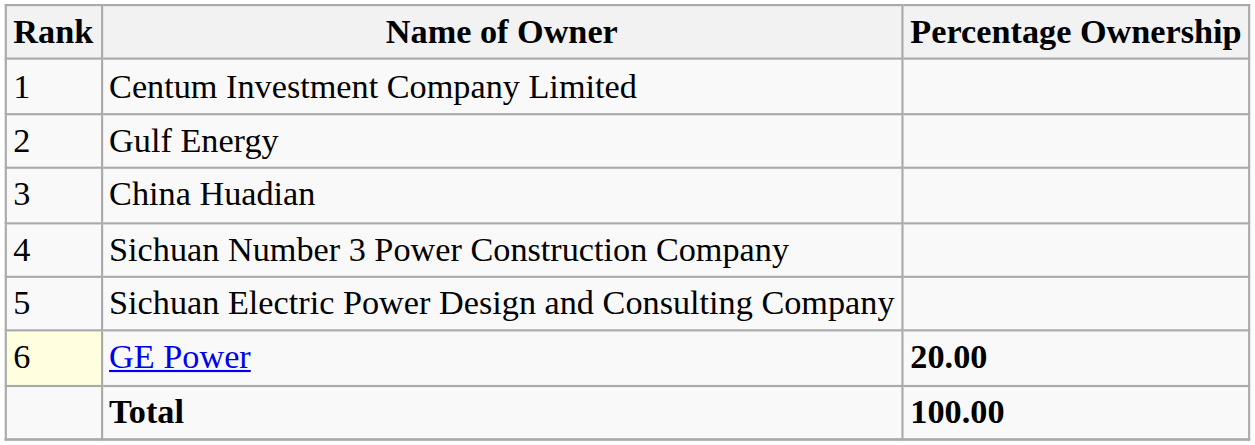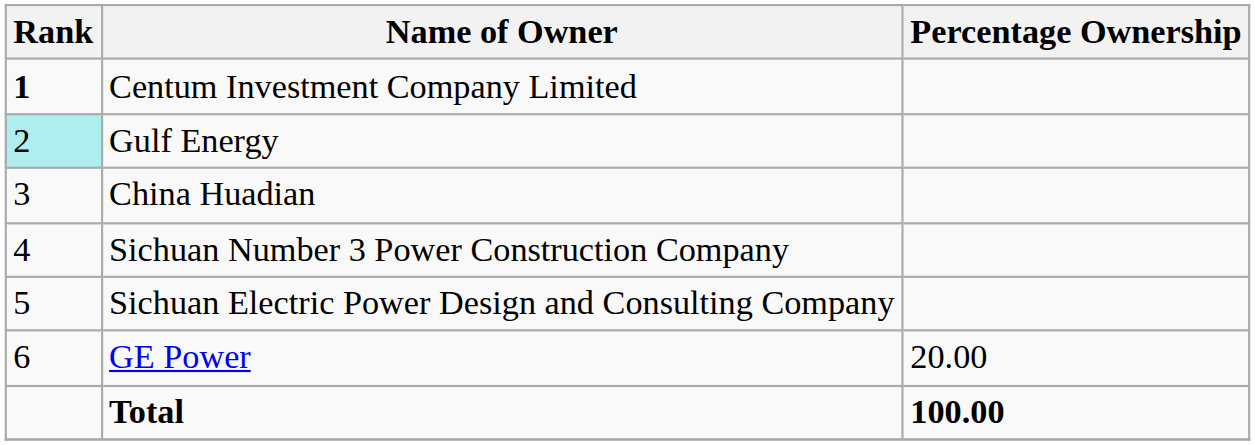(22, 85) normal -> (22, 85) bold
(22, 140) no background -> (22, 140) paleturquoise background
(22, 357) lightyellow background -> (22, 357) no background
(949, 357) bold -> (949, 357) normal
